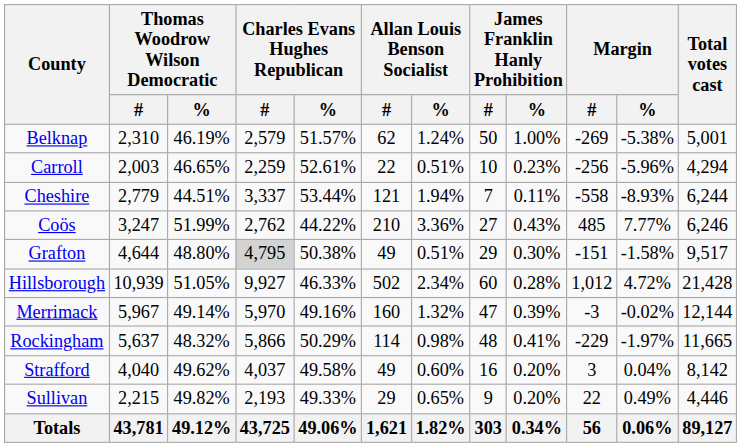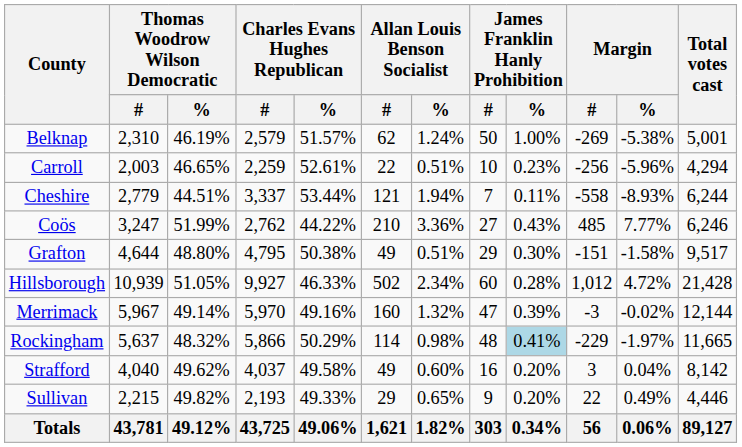(265, 254) lightgrey background -> (265, 254) no background
(537, 340) no background -> (537, 340) lightblue background
